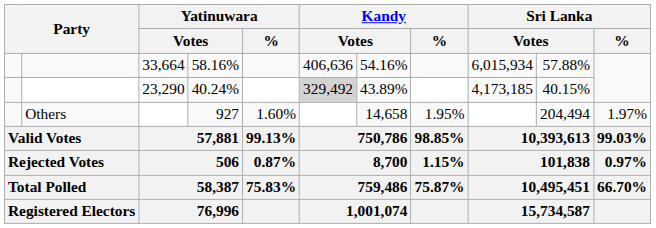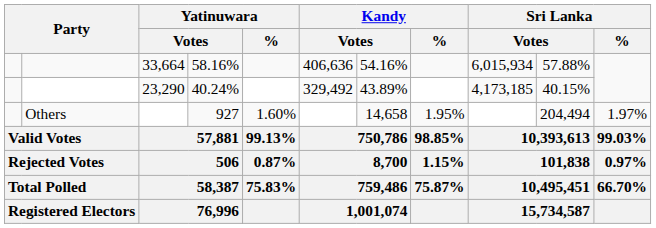(328, 89) lightgrey background -> (328, 89) no background
